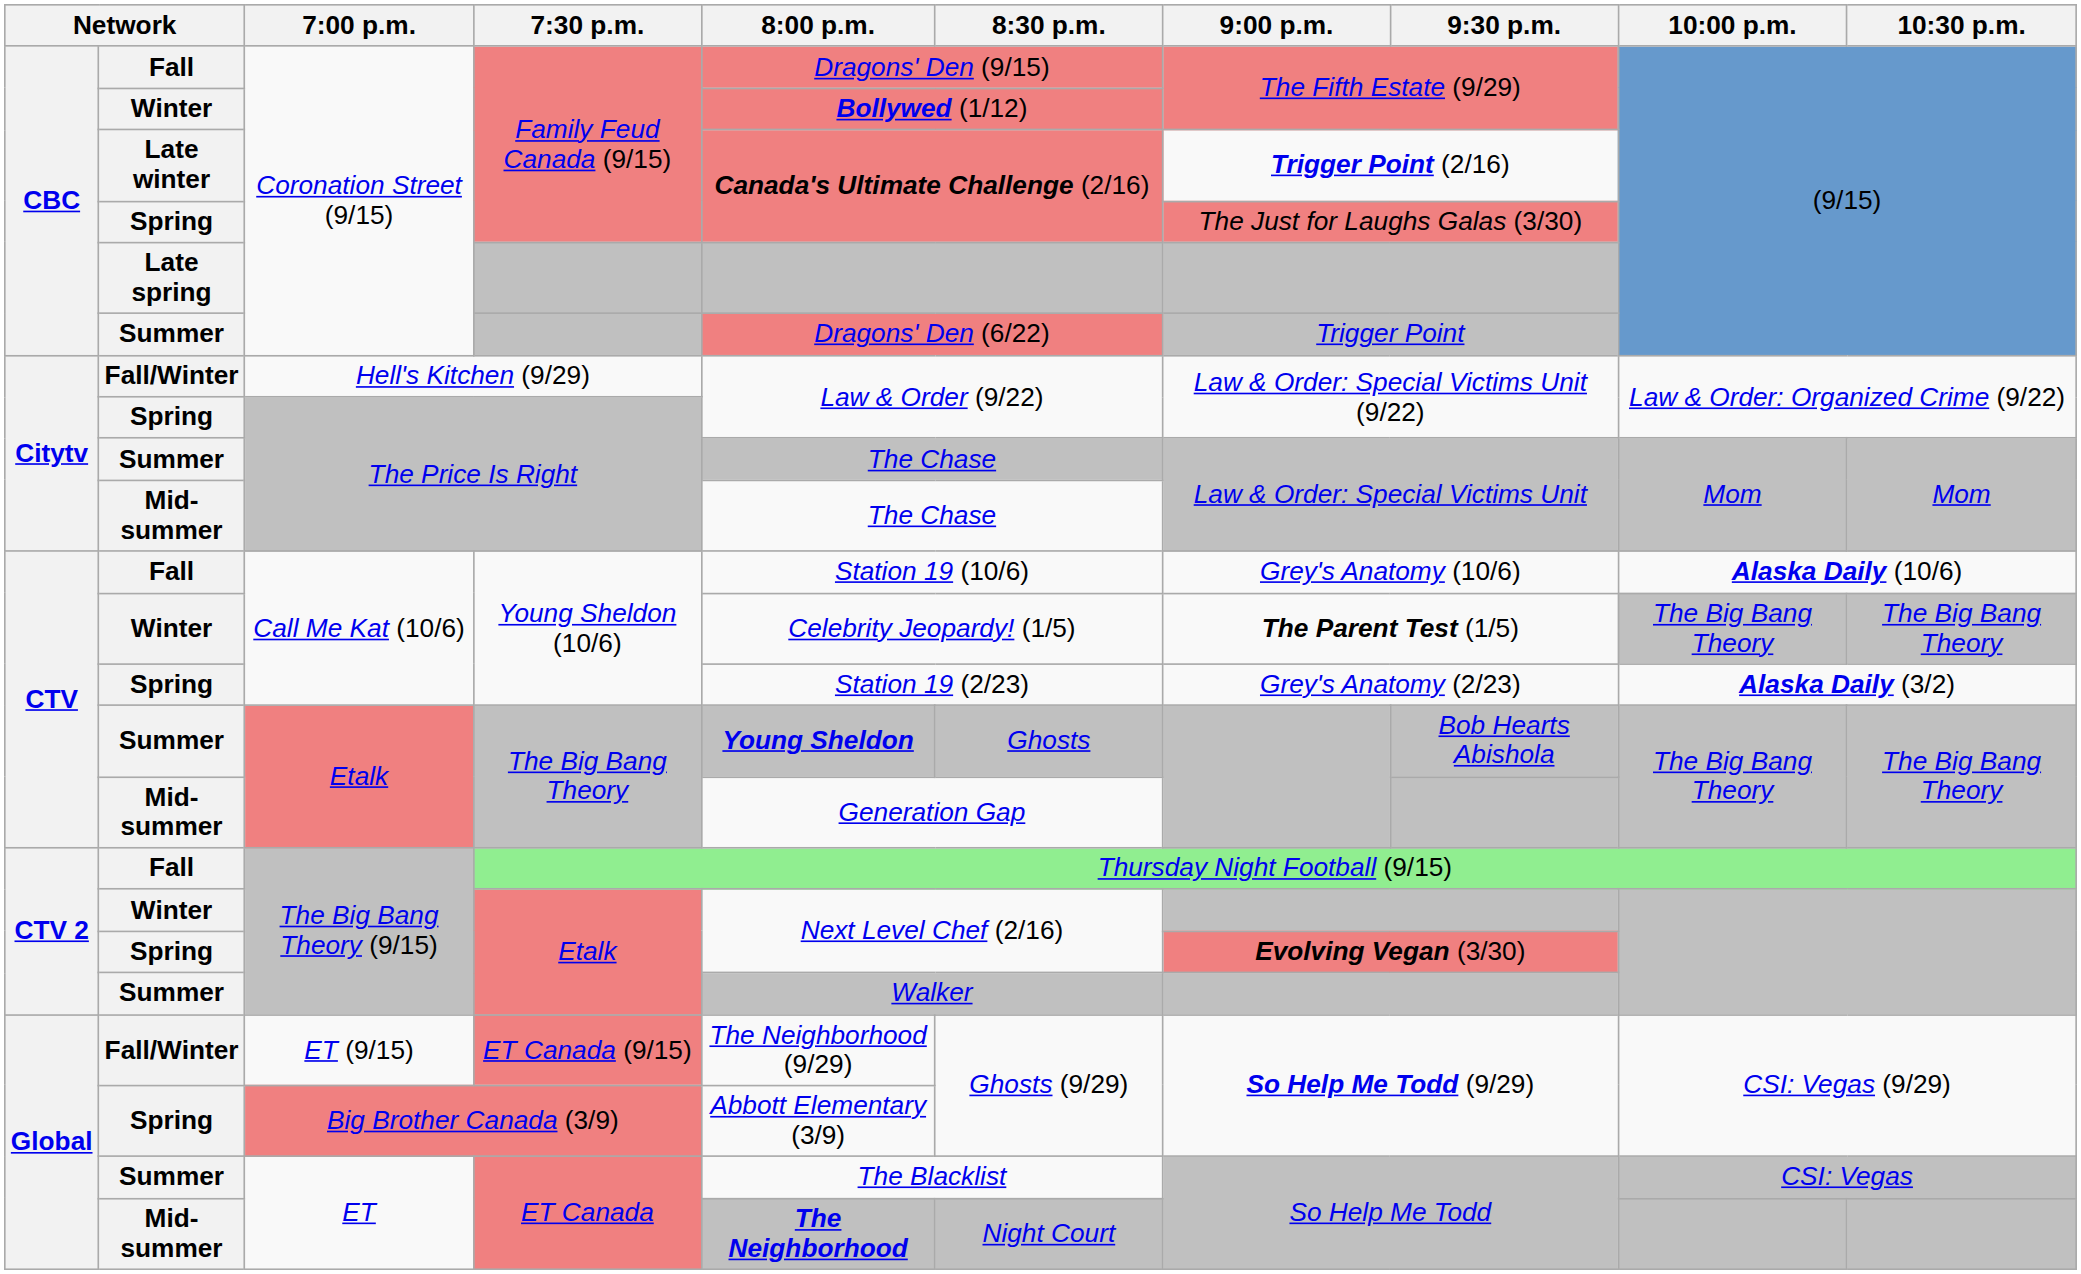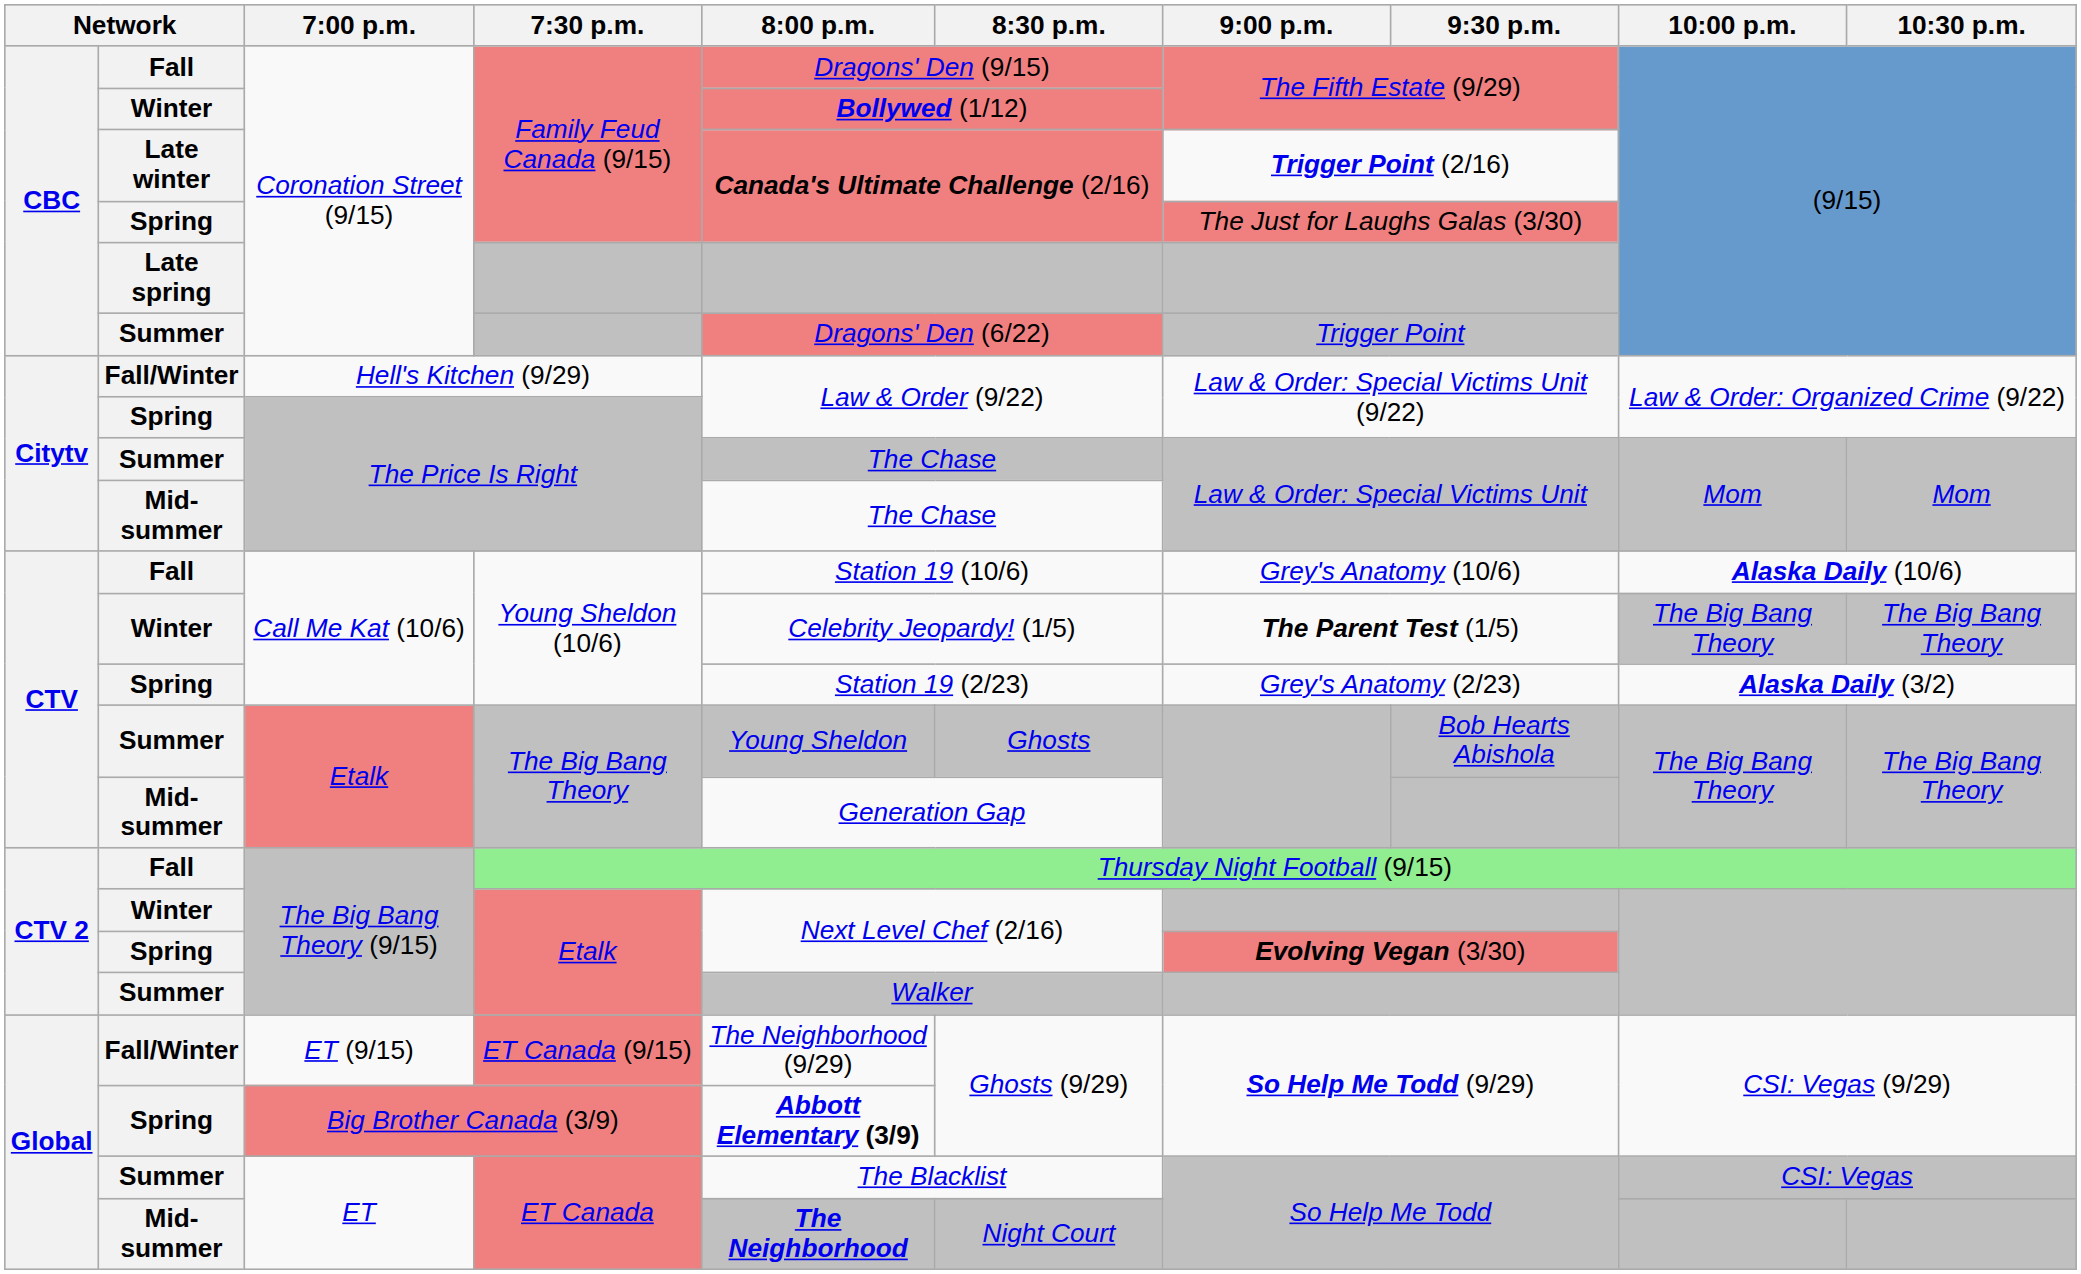(818, 740) bold -> (818, 740) normal
(818, 1120) normal -> (818, 1120) bold
